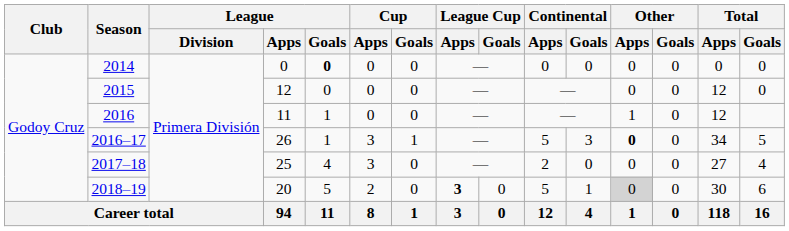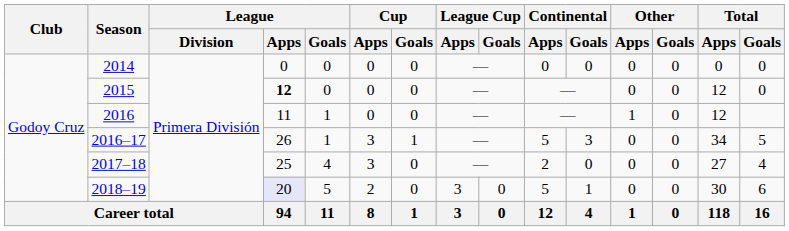(327, 66) bold -> (327, 66) normal
(284, 90) normal -> (284, 90) bold
(632, 139) bold -> (632, 139) normal
(284, 189) no background -> (284, 189) lavender background
(458, 189) bold -> (458, 189) normal
(632, 189) lightgrey background -> (632, 189) no background
